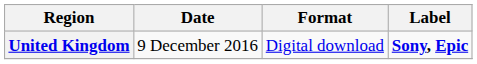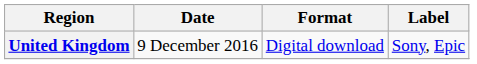(430, 44) bold -> (428, 44) normal
